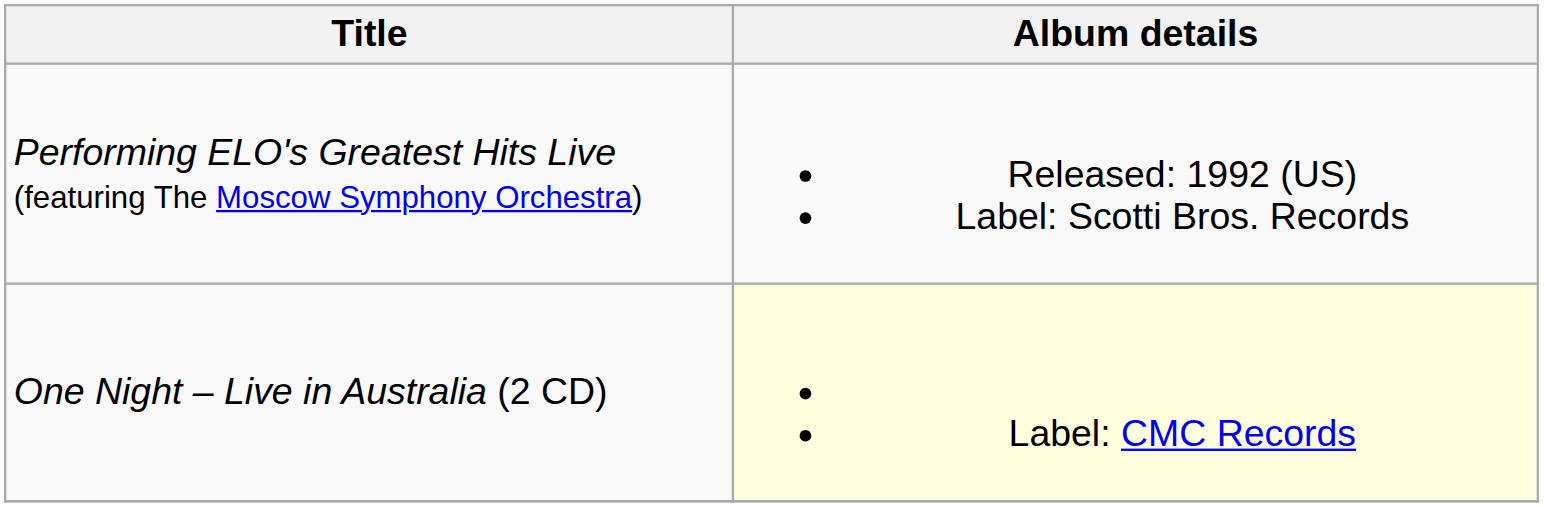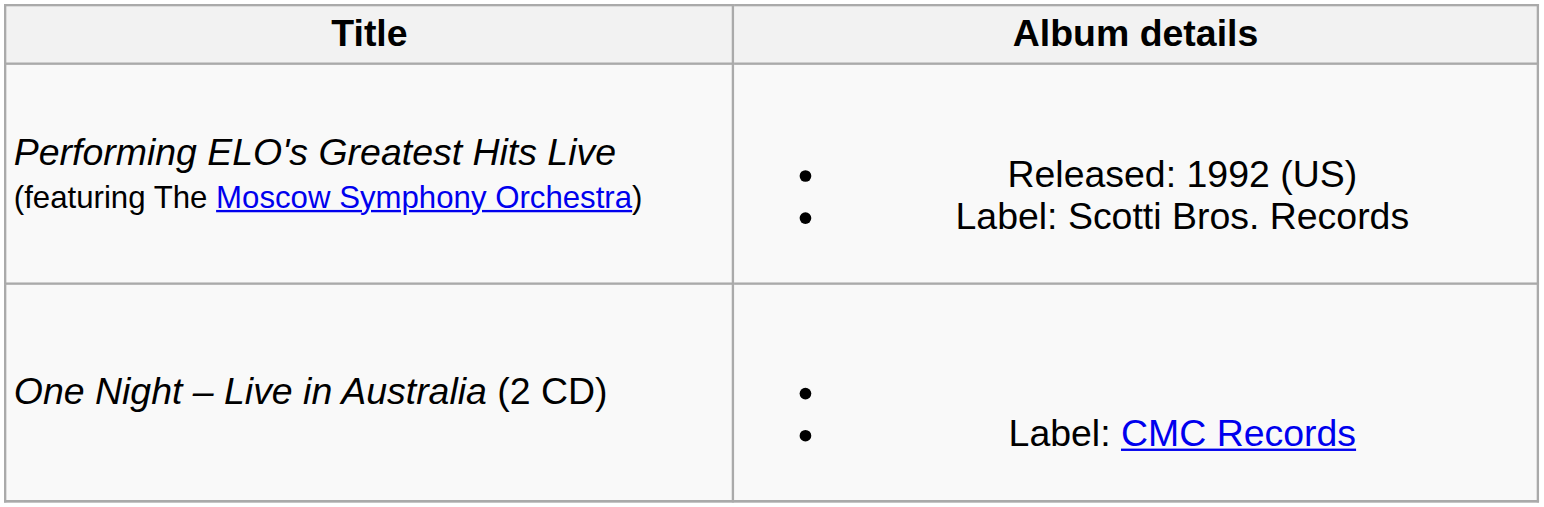(1136, 413) lightyellow background -> (1136, 413) no background
